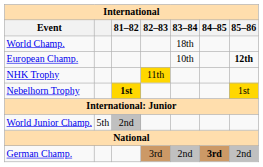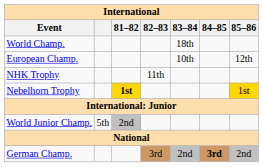(244, 59) bold -> (244, 59) normal
(156, 75) gold background -> (156, 75) no background
